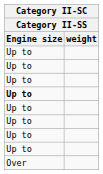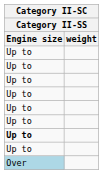(19, 94) bold -> (19, 94) normal
(19, 135) normal -> (19, 135) bold
(17, 163) no background -> (17, 163) lightblue background
